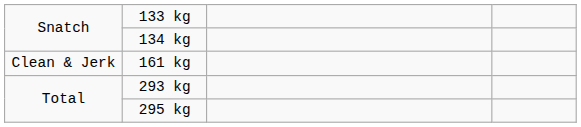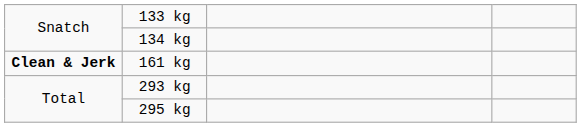(63, 63) normal -> (63, 63) bold
